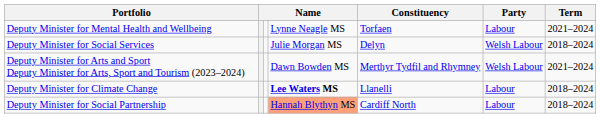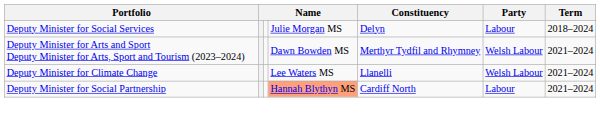- row: (109, 28)
(514, 45) Welsh Labour -> (500, 28) Labour
(304, 89) bold -> (302, 72) normal
(500, 89) Labour -> (514, 72) Welsh Labour
(570, 89) 2018–2024 -> (570, 72) 2021–2024
(570, 105) 2018–2024 -> (570, 89) 2021–2024
